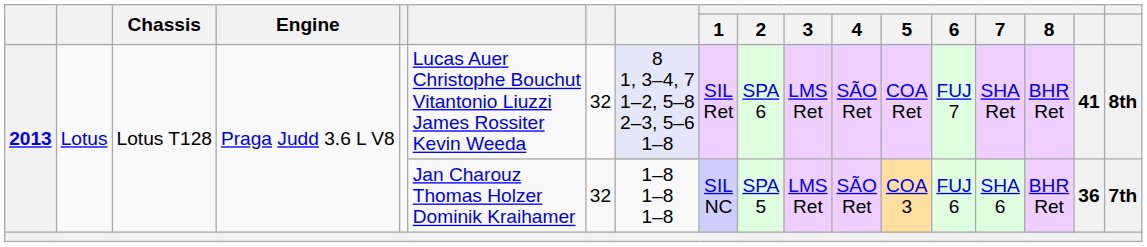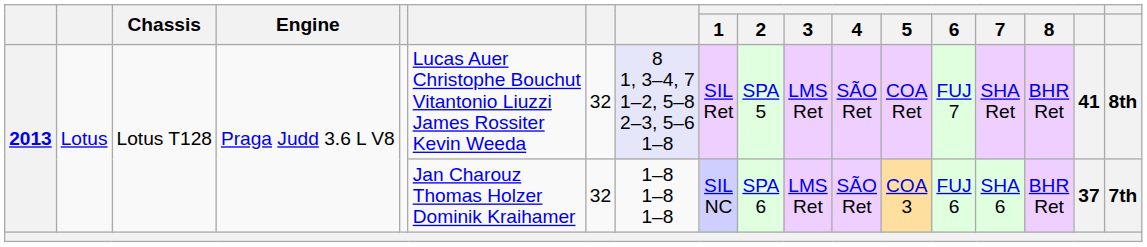(761, 102) SPA 6 -> (761, 102) SPA 5
(761, 196) SPA 5 -> (761, 196) SPA 6
(1089, 196) 36 -> (1089, 196) 37
